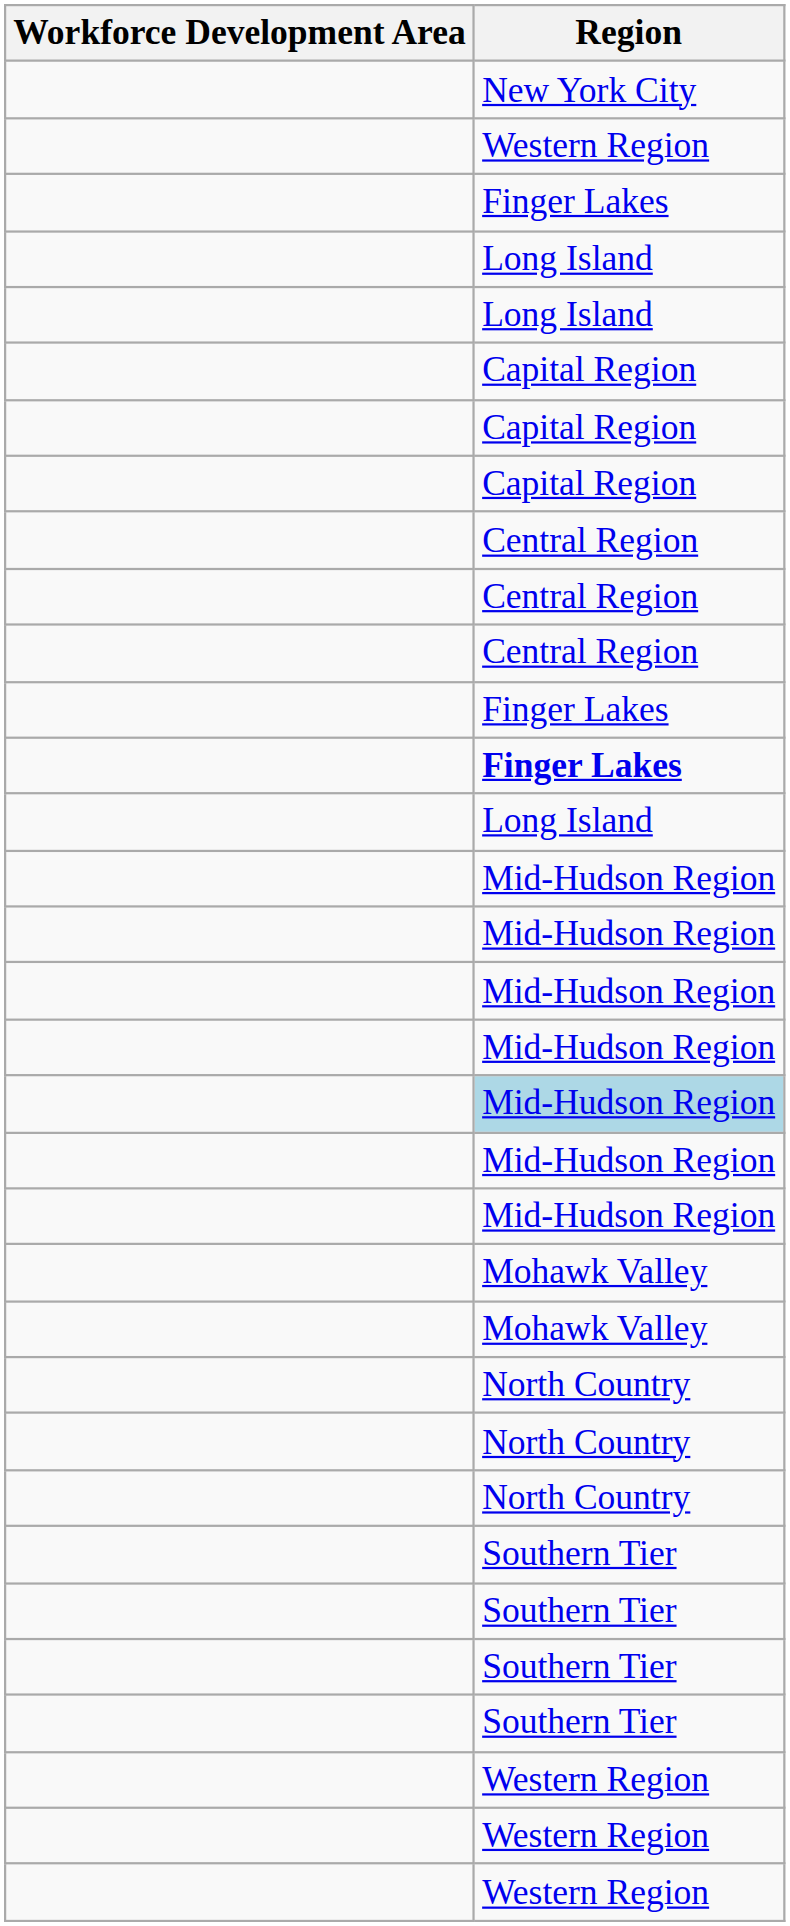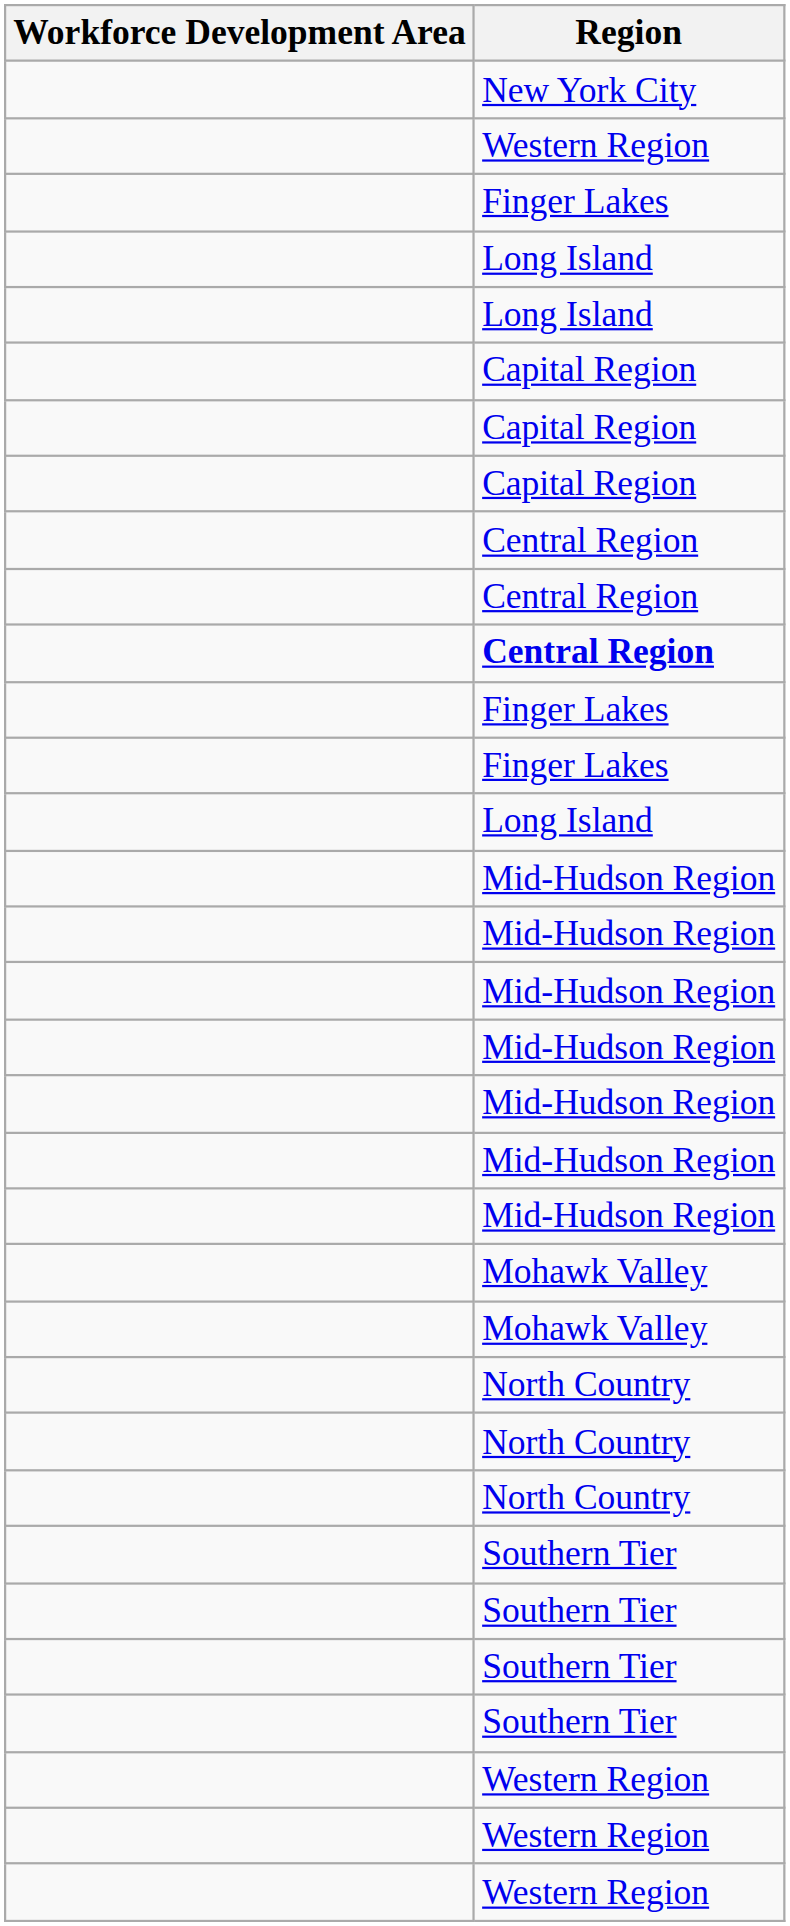(590, 652) normal -> (598, 652) bold
(582, 764) bold -> (575, 764) normal
(629, 1102) lightblue background -> (629, 1102) no background
